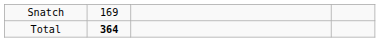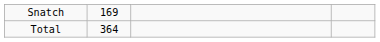(109, 29) bold -> (109, 29) normal
